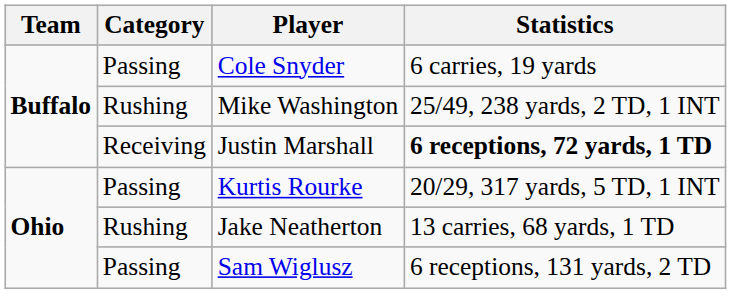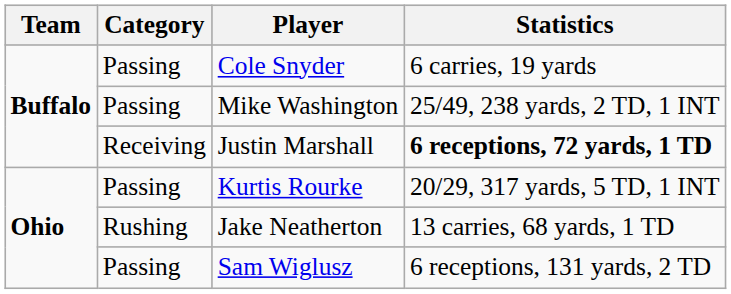(145, 105) Rushing -> (142, 105) Passing
